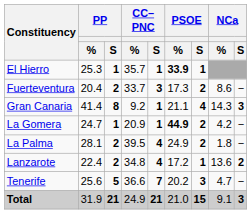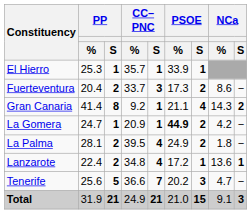(178, 69) bold -> (178, 69) normal
(241, 106) 3 -> (241, 106) 2
(241, 162) 2 -> (241, 162) 1
